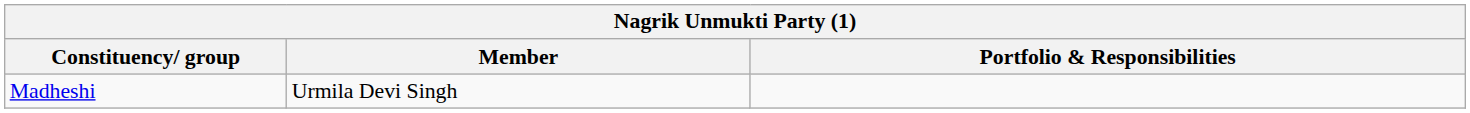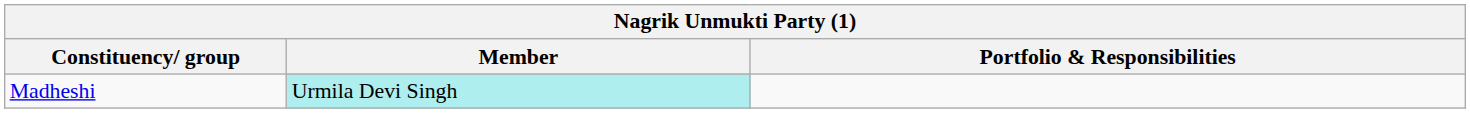(375, 90) no background -> (375, 90) paleturquoise background
